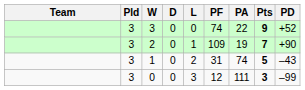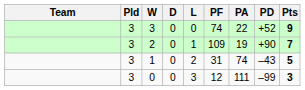columns swapped: (288, 12) <-> (265, 12)
